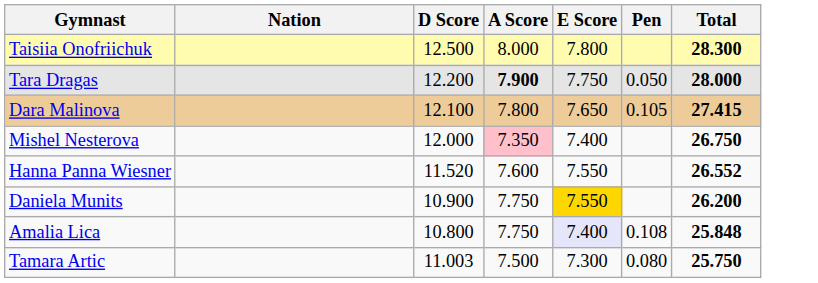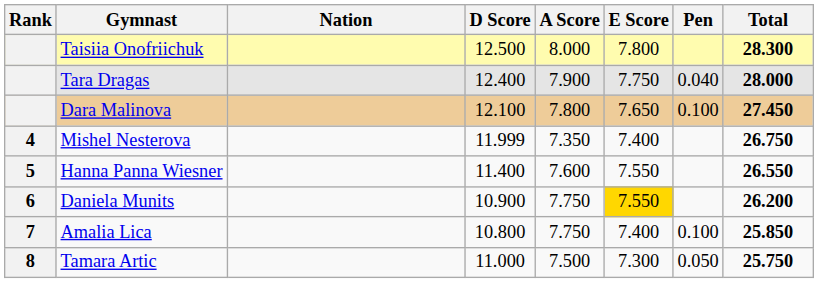+ column: (30, 19)
(449, 79) 12.200 -> (500, 79) 12.400
(518, 79) bold -> (570, 79) normal
(647, 79) 0.050 -> (698, 79) 0.040
(647, 110) 0.105 -> (698, 110) 0.100
(716, 110) 27.415 -> (768, 110) 27.450
(449, 140) 12.000 -> (500, 140) 11.999
(518, 140) pink background -> (570, 140) no background
(449, 170) 11.520 -> (500, 170) 11.400
(716, 170) 26.552 -> (768, 170) 26.550
(587, 231) lavender background -> (639, 231) no background
(647, 231) 0.108 -> (698, 231) 0.100
(716, 231) 25.848 -> (768, 231) 25.850
(449, 261) 11.003 -> (500, 261) 11.000
(647, 261) 0.080 -> (698, 261) 0.050
